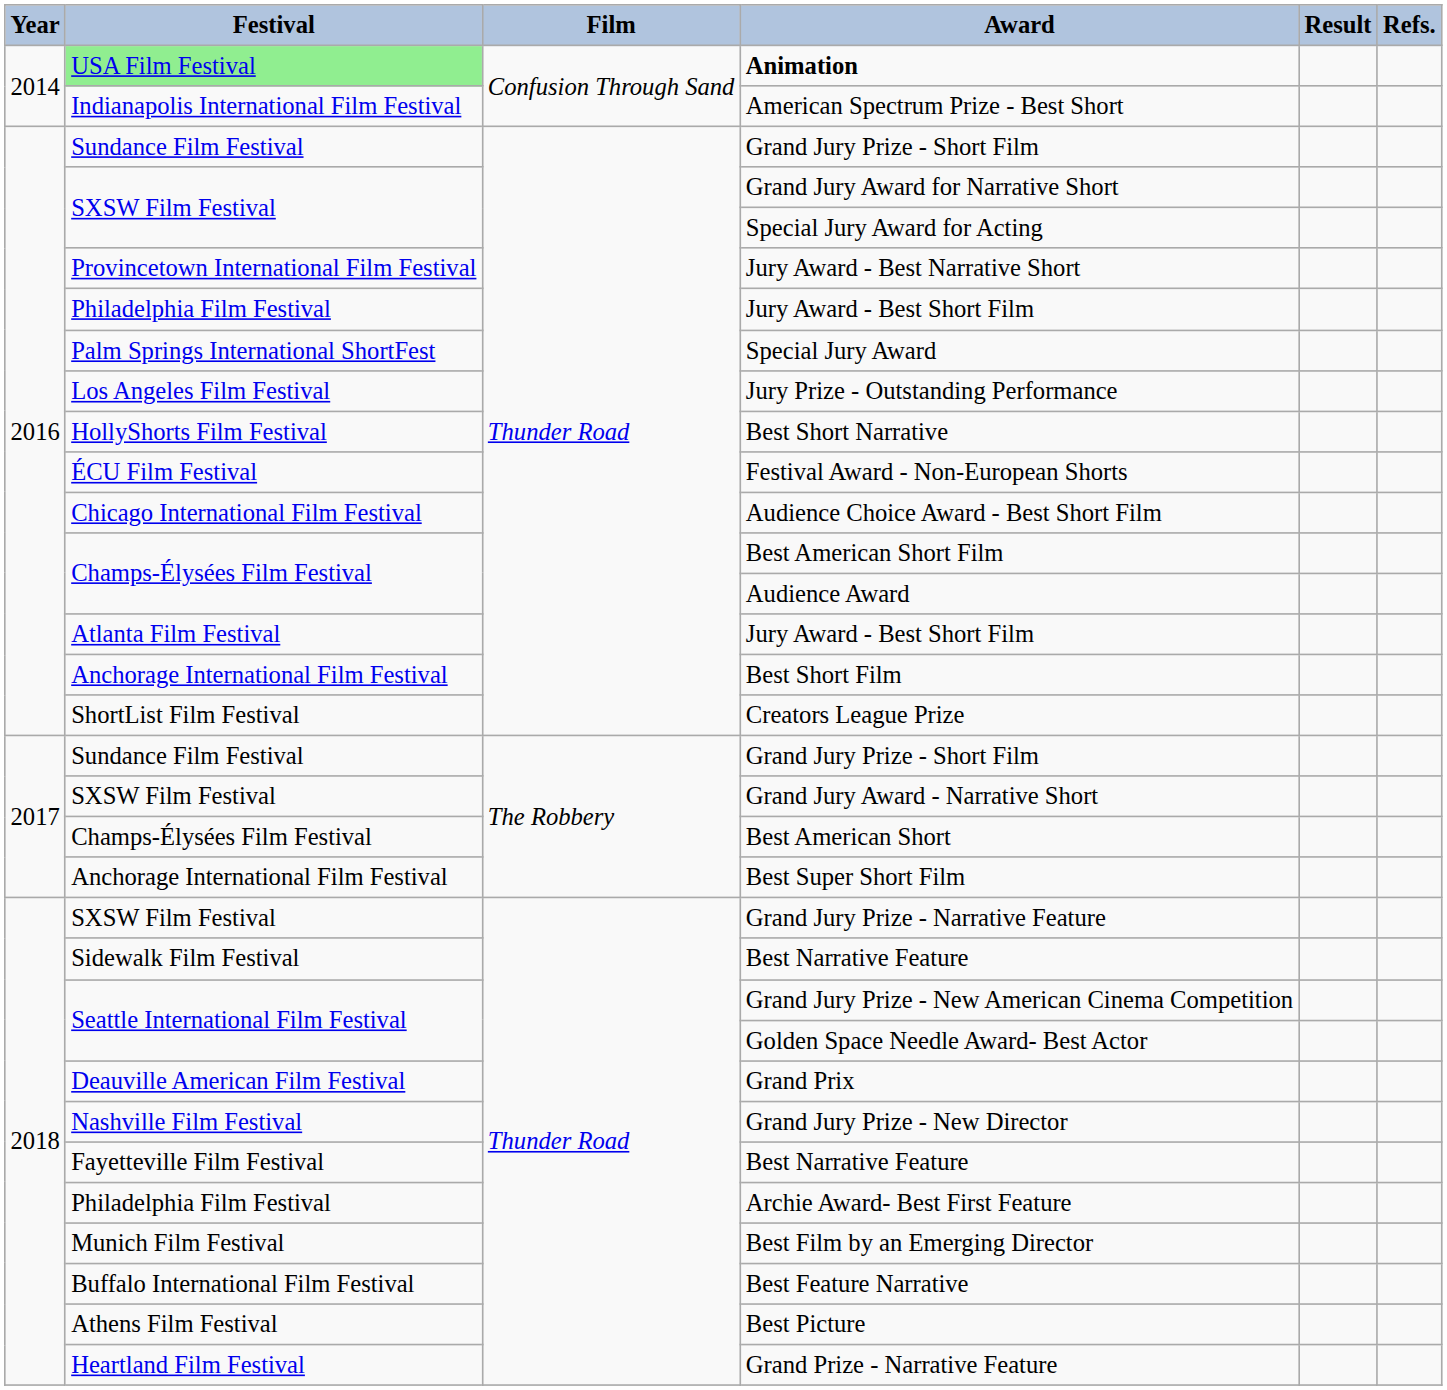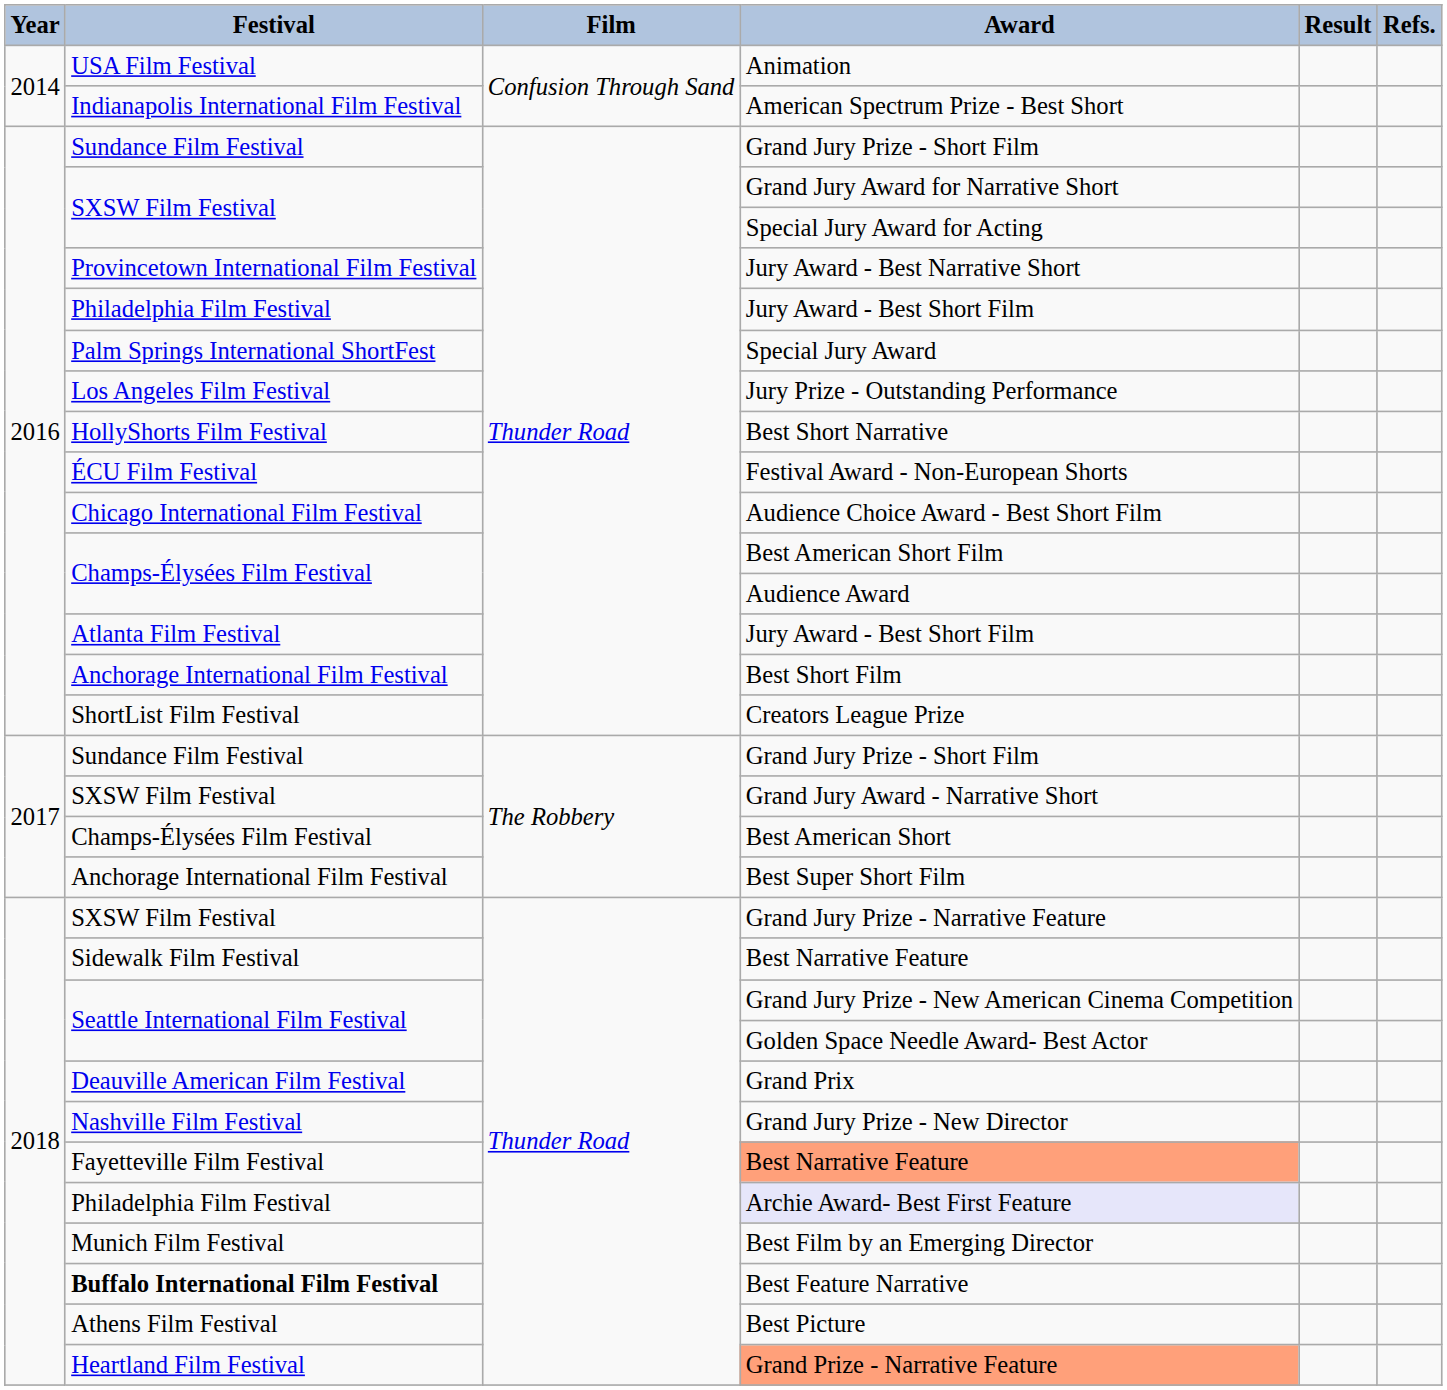(163, 65) lightgreen background -> (163, 65) no background
(802, 65) bold -> (798, 65) normal
(857, 1161) no background -> (857, 1161) lightsalmon background
(909, 1202) no background -> (909, 1202) lavender background
(243, 1283) normal -> (255, 1283) bold
(902, 1364) no background -> (902, 1364) lightsalmon background
